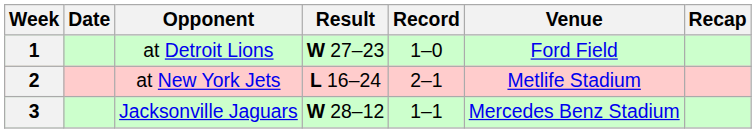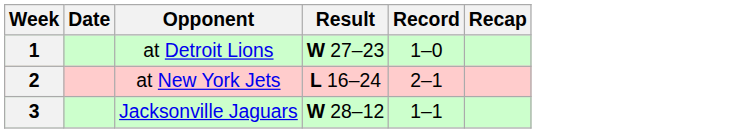- column: (574, 19)
